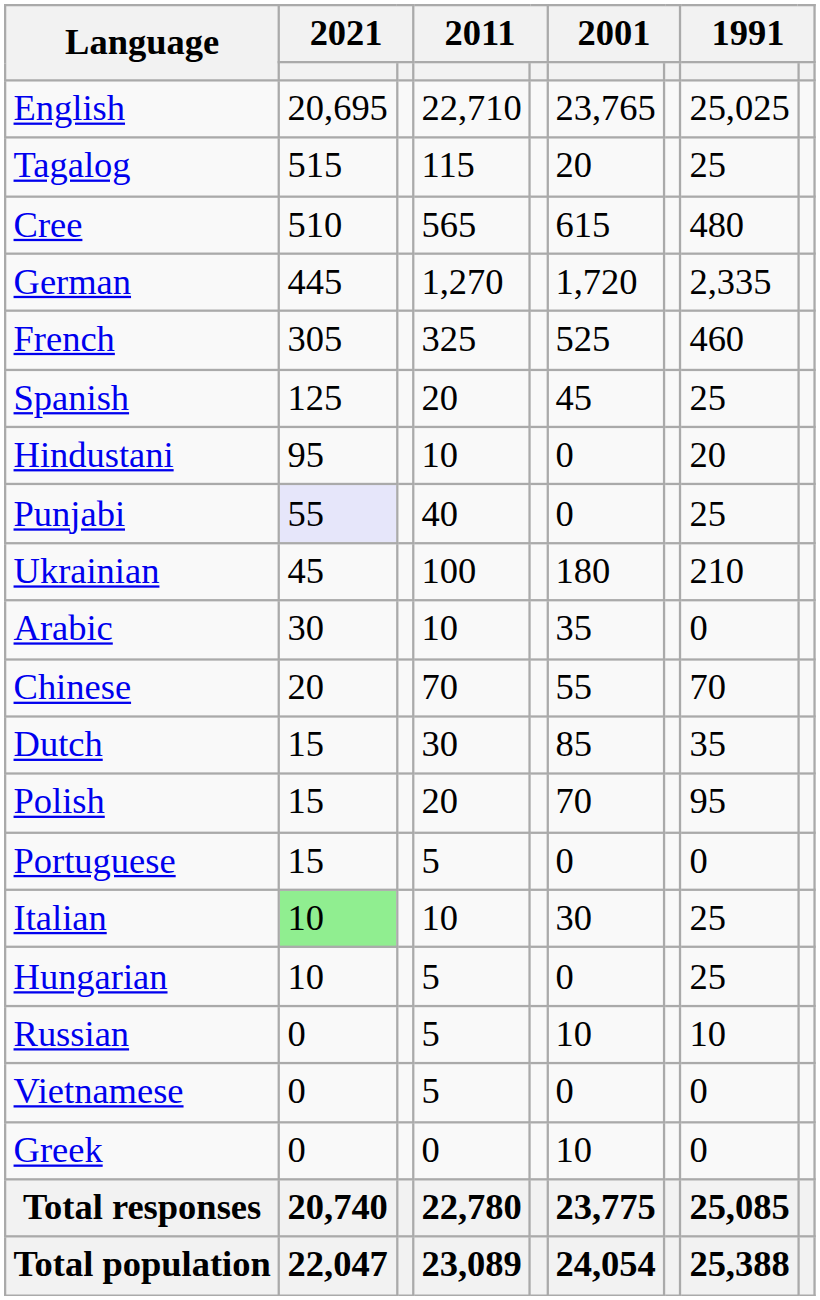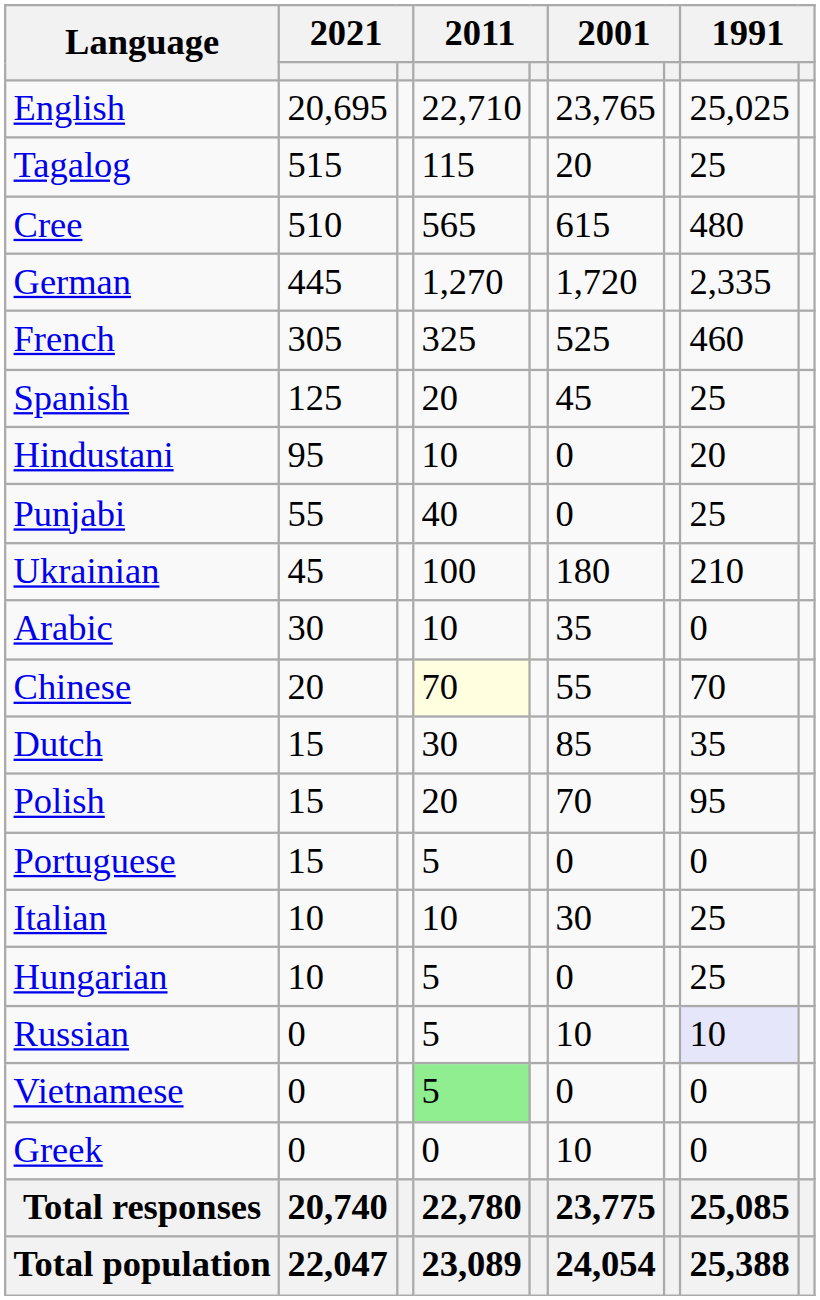(306, 513) lavender background -> (306, 513) no background
(440, 686) no background -> (440, 686) lightyellow background
(306, 918) lightgreen background -> (306, 918) no background
(708, 1033) no background -> (708, 1033) lavender background
(431, 1091) no background -> (431, 1091) lightgreen background
